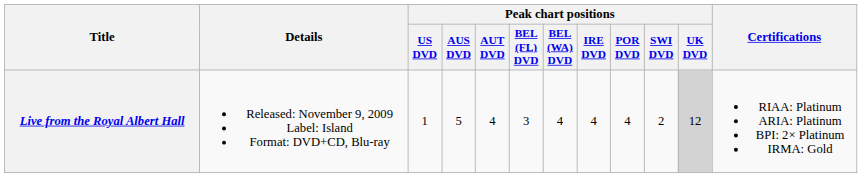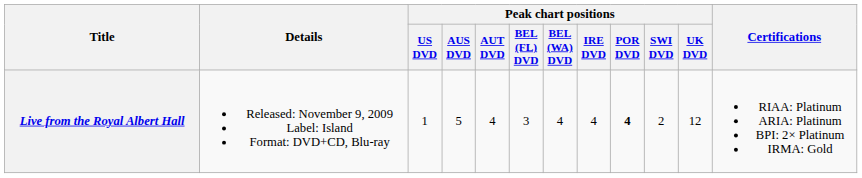(627, 121) normal -> (627, 121) bold
(695, 121) lightgrey background -> (695, 121) no background
